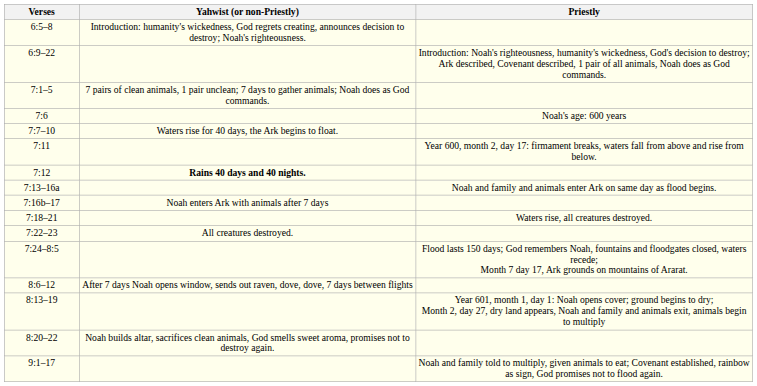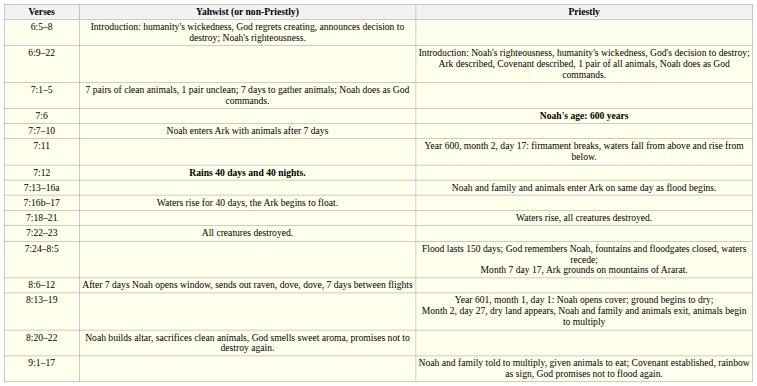(584, 116) normal -> (584, 116) bold
(247, 131) Waters rise for 40 days, the Ark begins to float. -> (247, 131) Noah enters Ark with animals after 7 days
(247, 203) Noah enters Ark with animals after 7 days -> (247, 203) Waters rise for 40 days, the Ark begins to float.
